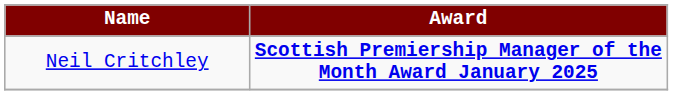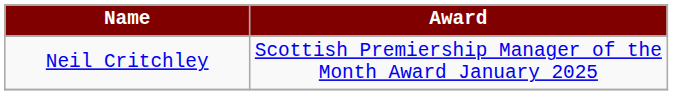(458, 63) bold -> (458, 63) normal
